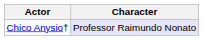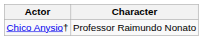(134, 27) lavender background -> (134, 27) no background
